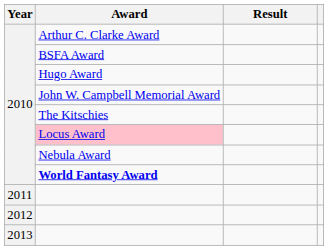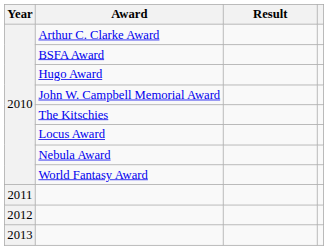(72, 134) pink background -> (72, 134) no background
(98, 174) bold -> (93, 174) normal
